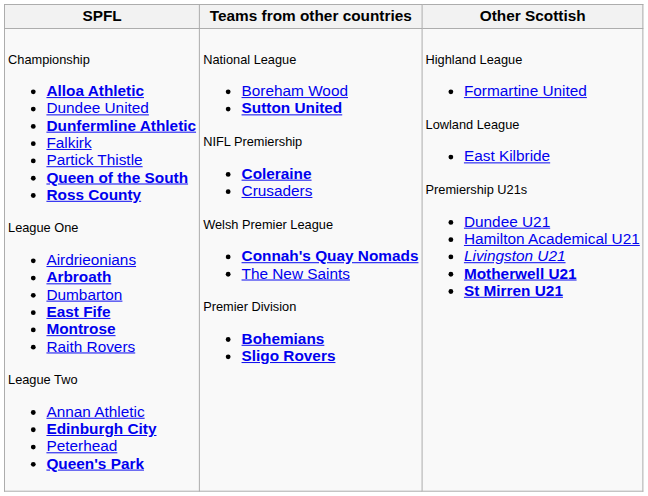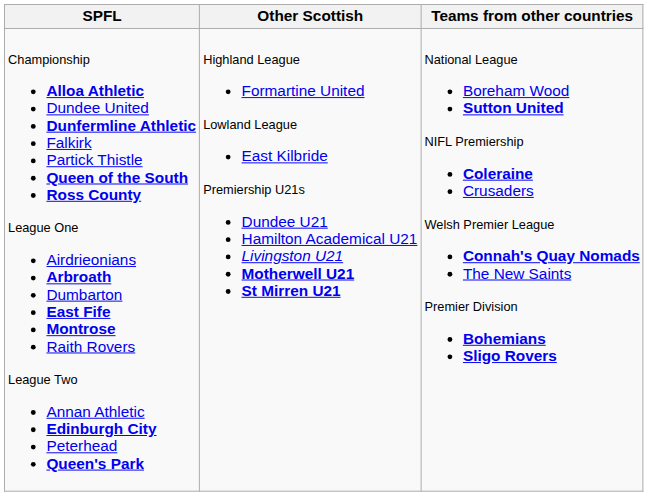columns swapped: (533, 16) <-> (311, 16)
